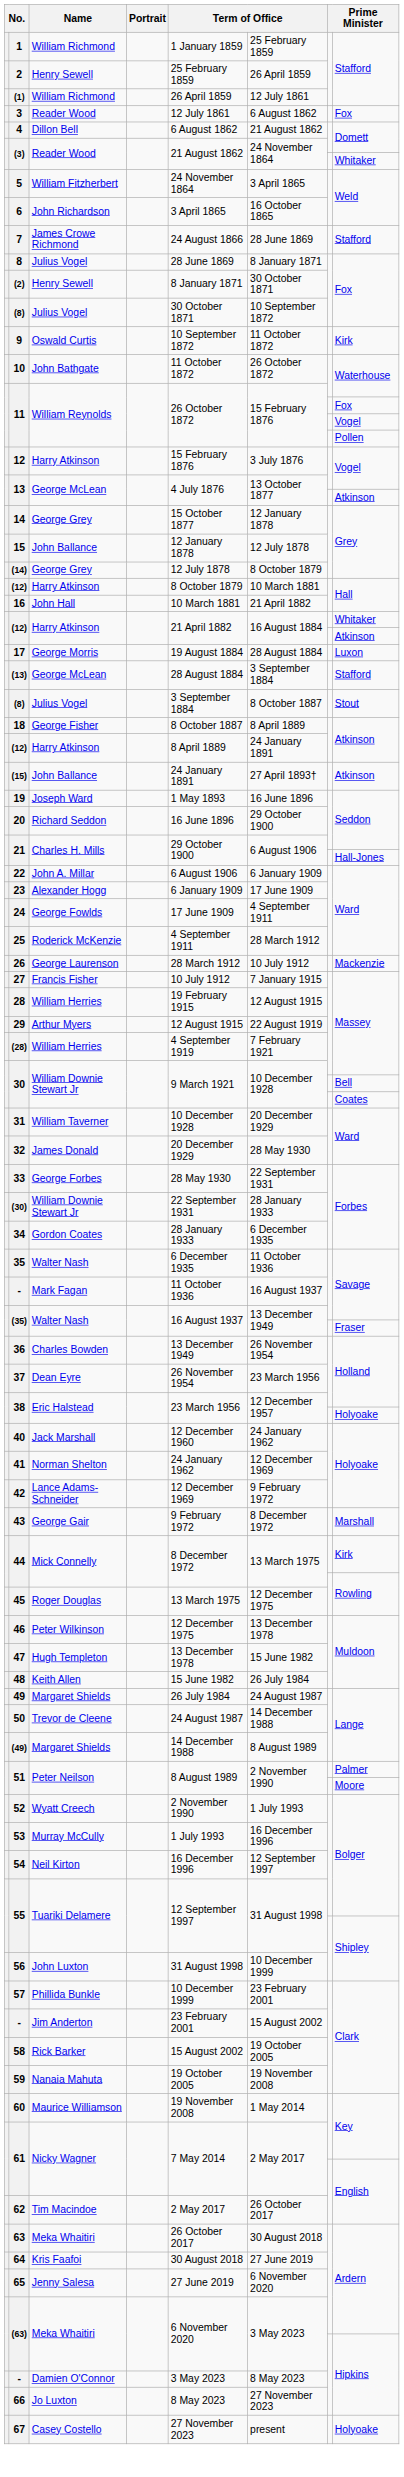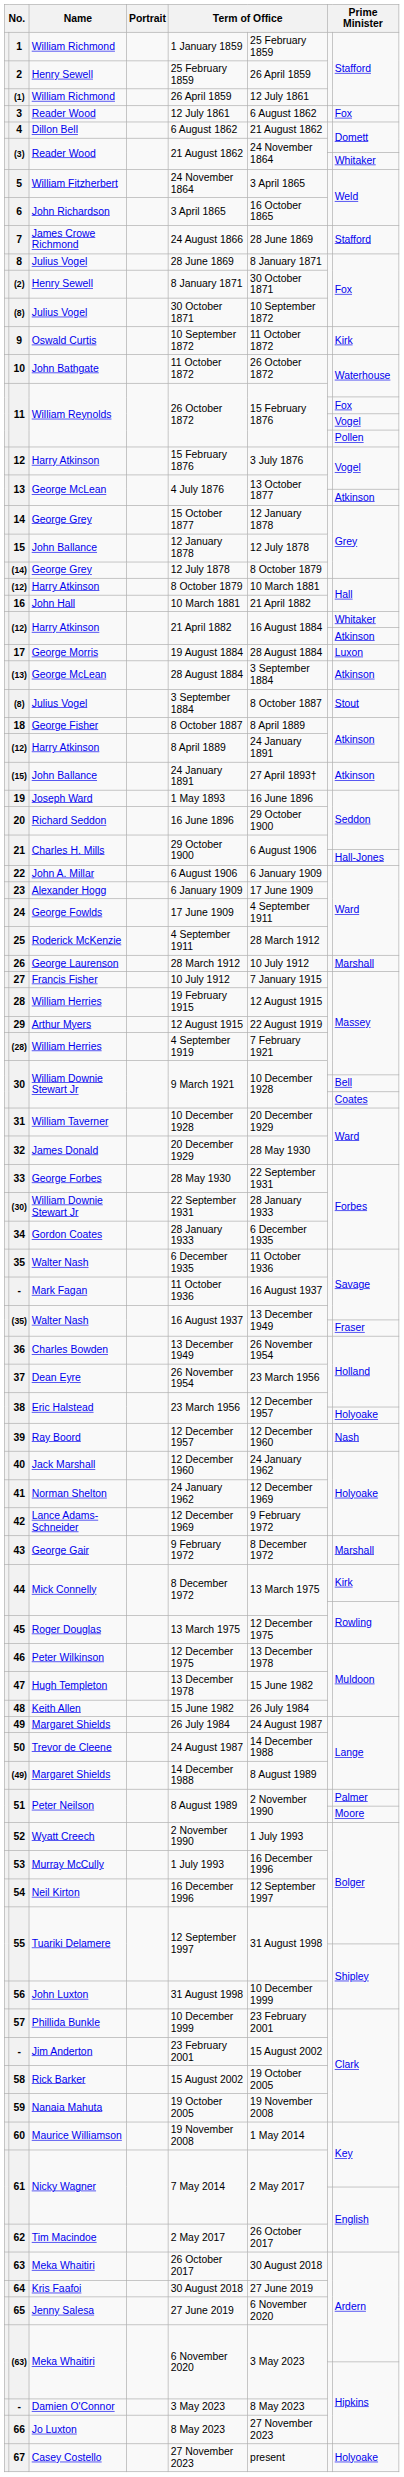(353, 675) Stafford -> (355, 675) Atkinson
(360, 963) Mackenzie -> (354, 963) Marshall
+ row: (19, 1437)
